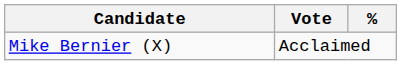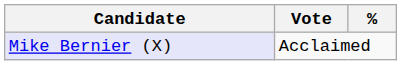(90, 46) no background -> (90, 46) lavender background
